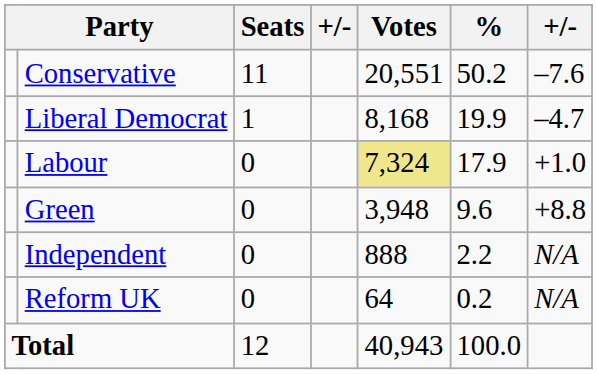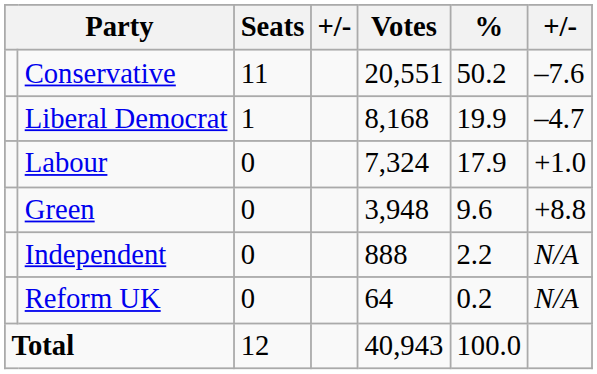(397, 163) khaki background -> (397, 163) no background
